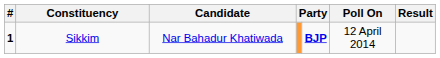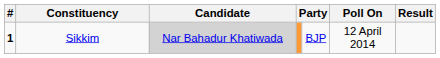(223, 37) no background -> (223, 37) lightgrey background
(316, 37) bold -> (316, 37) normal
